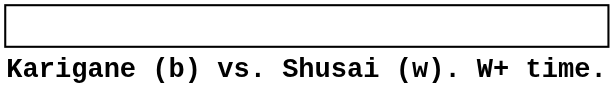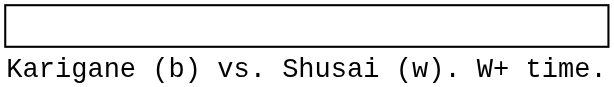(306, 70) bold -> (306, 70) normal
